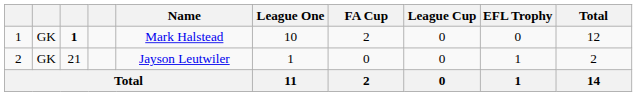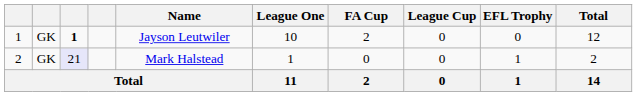(184, 37) Mark Halstead -> (184, 37) Jayson Leutwiler
(74, 59) no background -> (74, 59) lavender background
(184, 59) Jayson Leutwiler -> (184, 59) Mark Halstead
